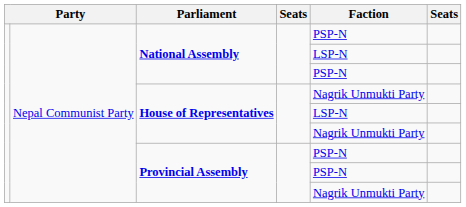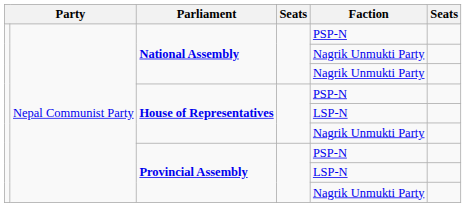(330, 53) LSP-N -> (369, 53) Nagrik Unmukti Party
(330, 73) PSP-N -> (369, 73) Nagrik Unmukti Party
(369, 93) Nagrik Unmukti Party -> (330, 93) PSP-N
(330, 172) PSP-N -> (330, 172) LSP-N
